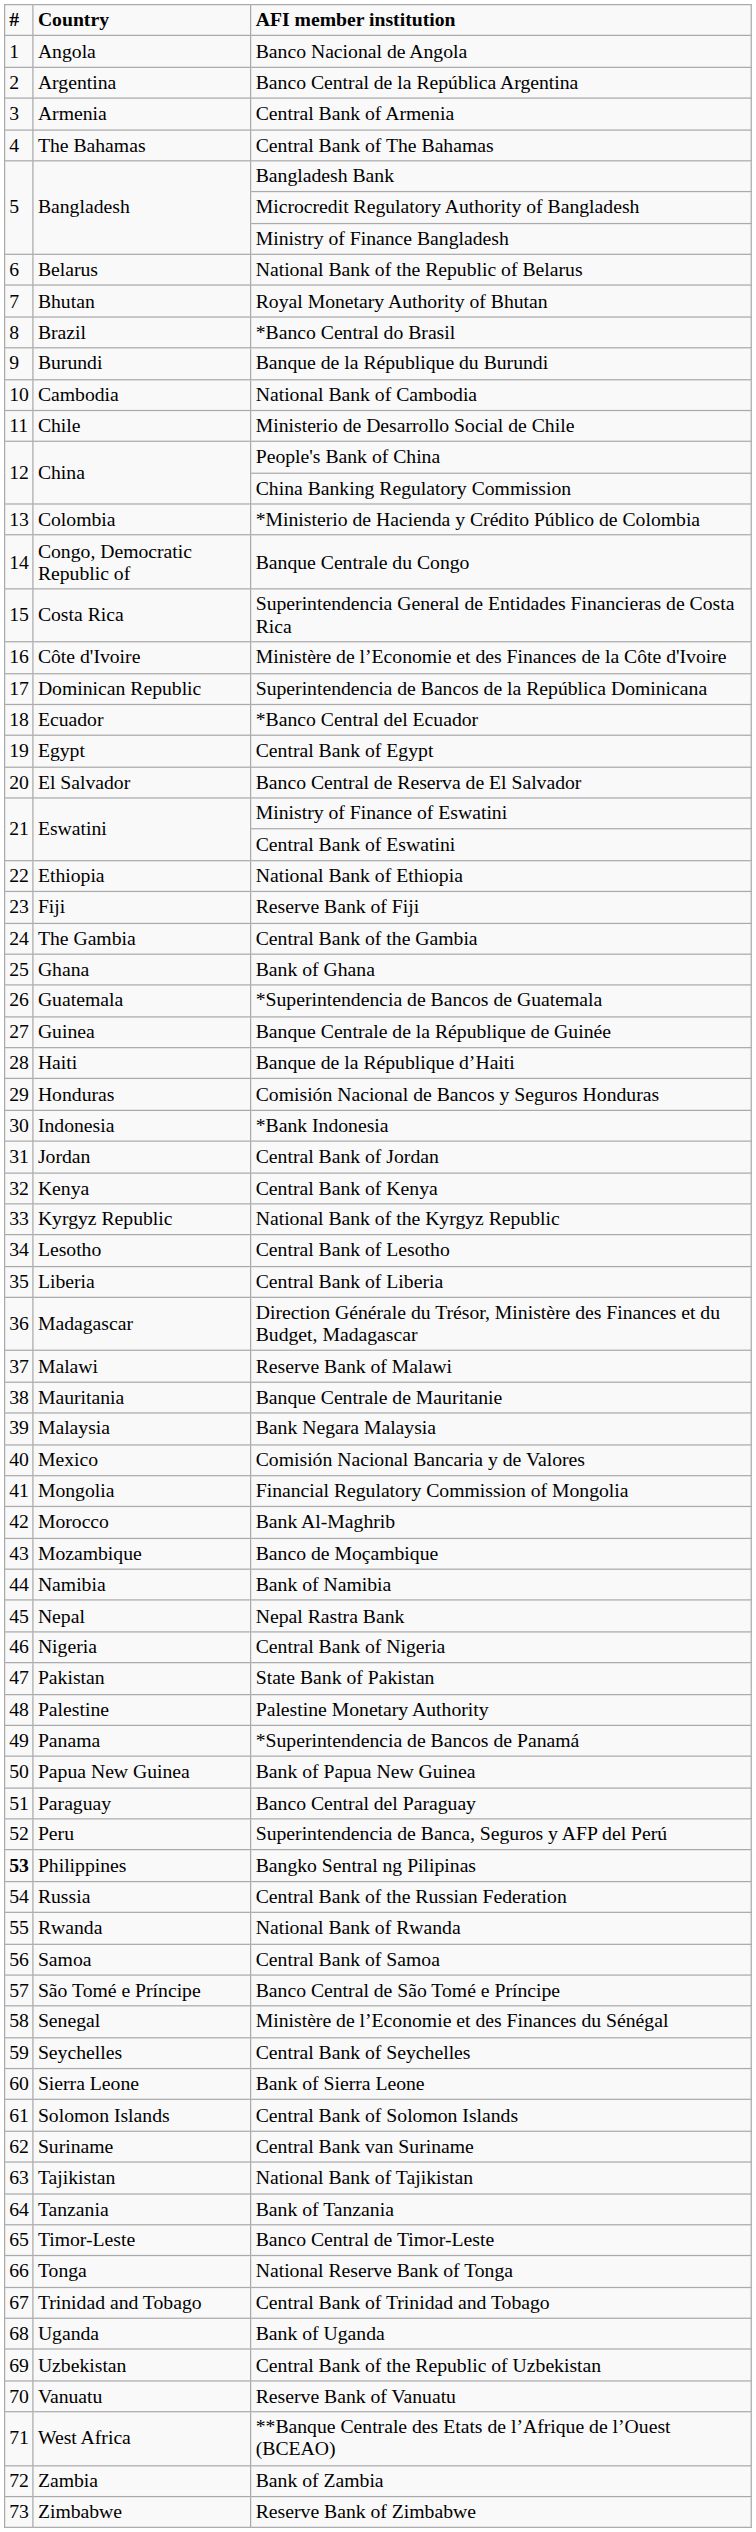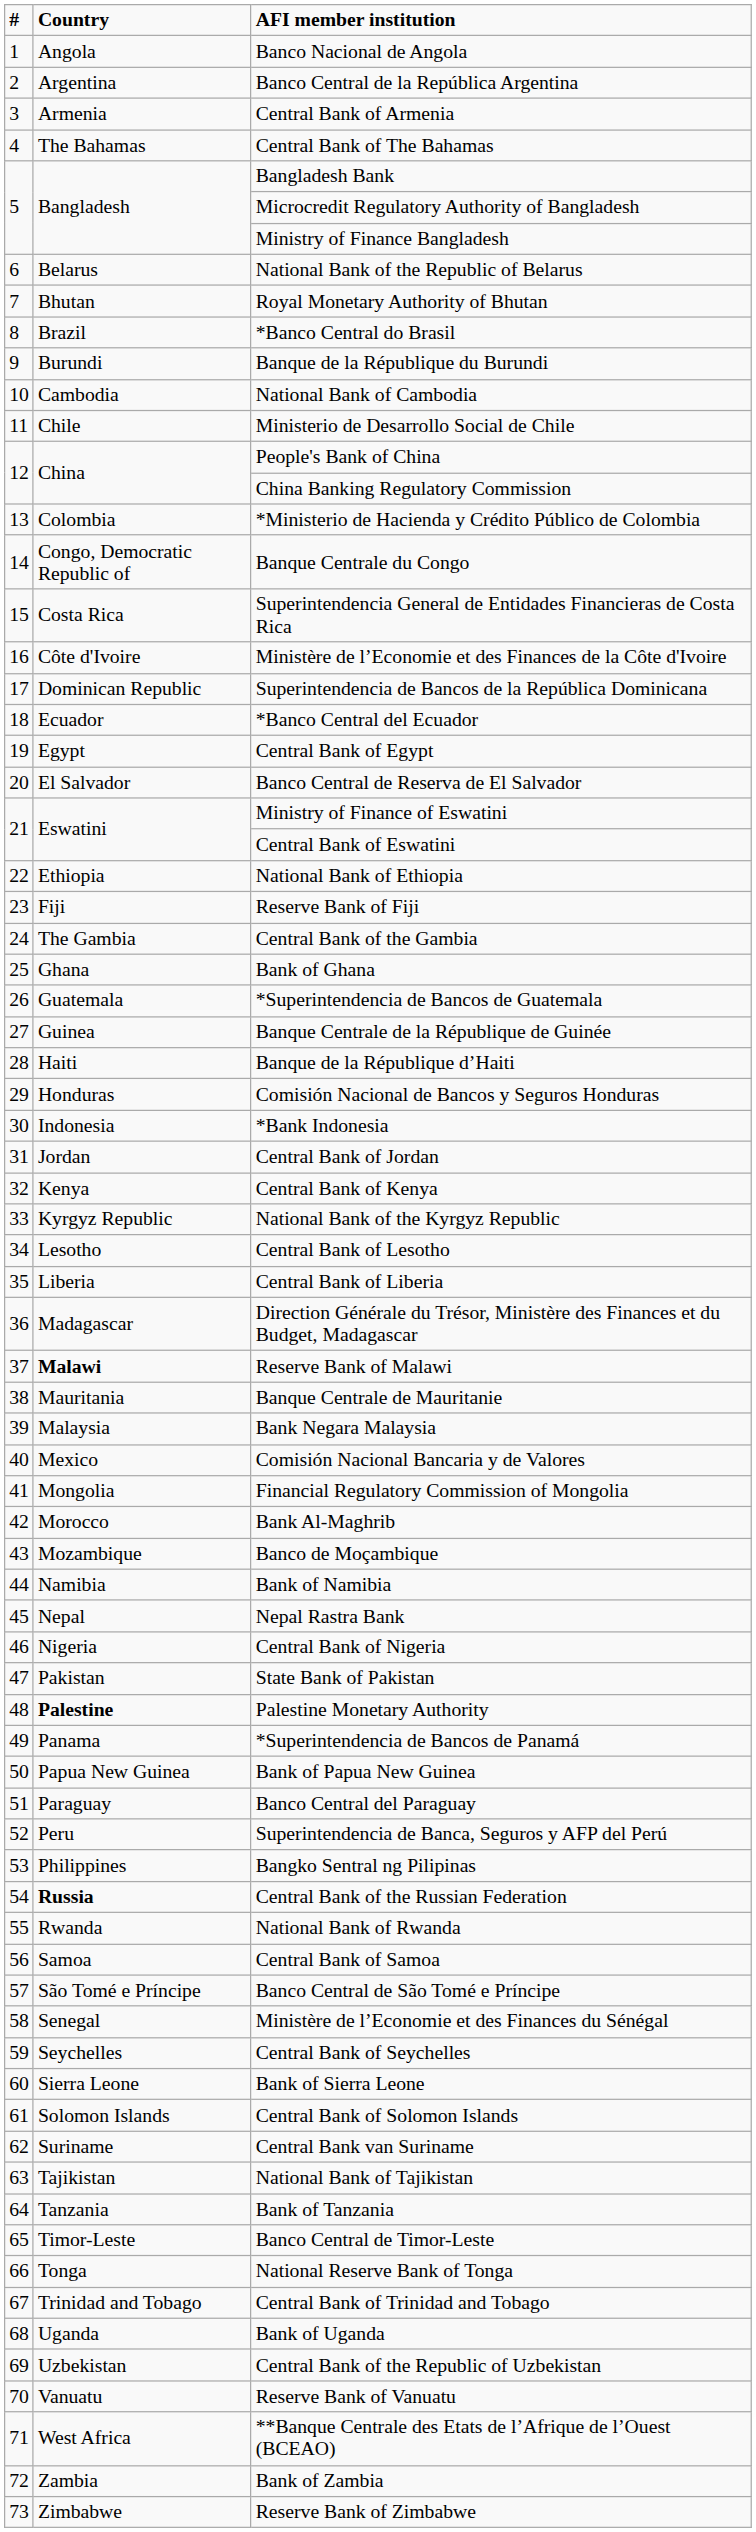(68, 1366) normal -> (70, 1366) bold
(73, 1709) normal -> (76, 1709) bold
(19, 1865) bold -> (19, 1865) normal
(64, 1896) normal -> (66, 1896) bold
